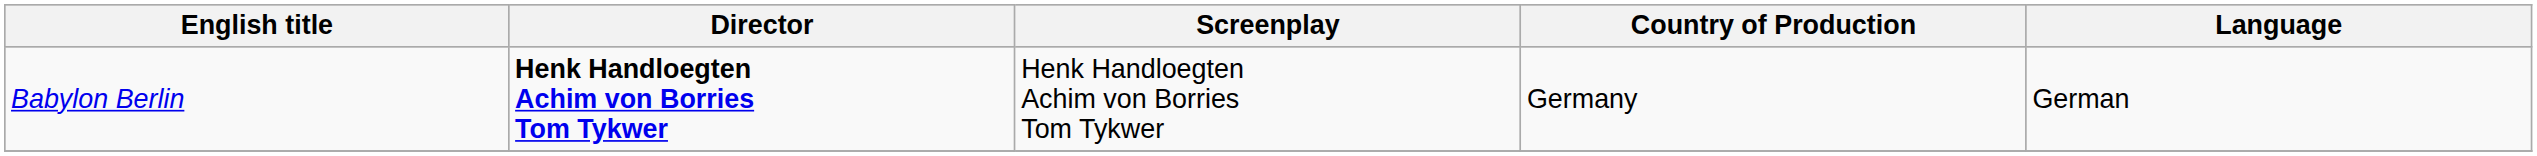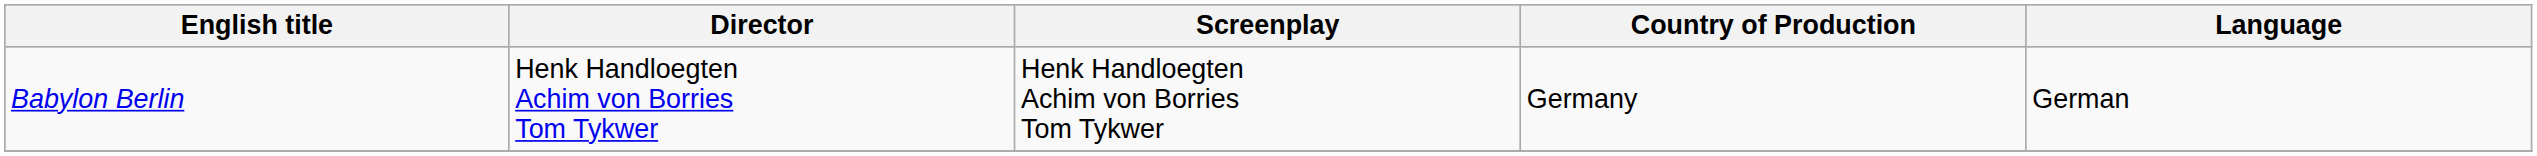(635, 98) bold -> (627, 98) normal
